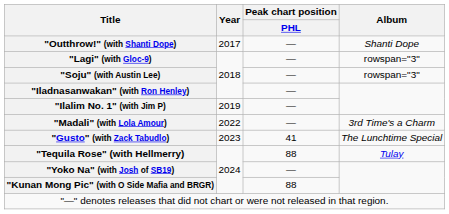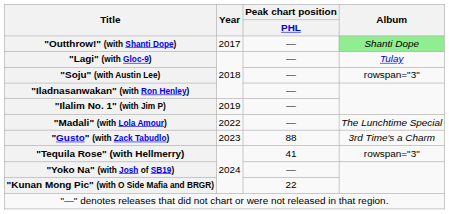(392, 43) no background -> (392, 43) lightgreen background
(392, 59) rowspan="3" -> (392, 59) Tulay
(392, 122) 3rd Time's a Charm -> (392, 122) The Lunchtime Special
(291, 138) 41 -> (291, 138) 88
(392, 138) The Lunchtime Special -> (392, 138) 3rd Time's a Charm
(291, 153) 88 -> (291, 153) 41
(392, 153) Tulay -> (392, 153) rowspan="3"
(291, 185) 88 -> (291, 185) 22
